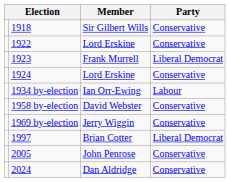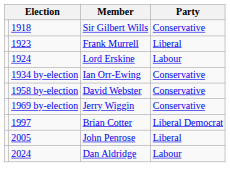- row: (21, 43)
(188, 59) Liberal Democrat -> (167, 43) Liberal
(179, 75) Conservative -> (167, 59) Labour
(167, 91) Labour -> (179, 75) Conservative
(179, 153) Conservative -> (167, 138) Liberal
(179, 169) Conservative -> (167, 153) Labour
